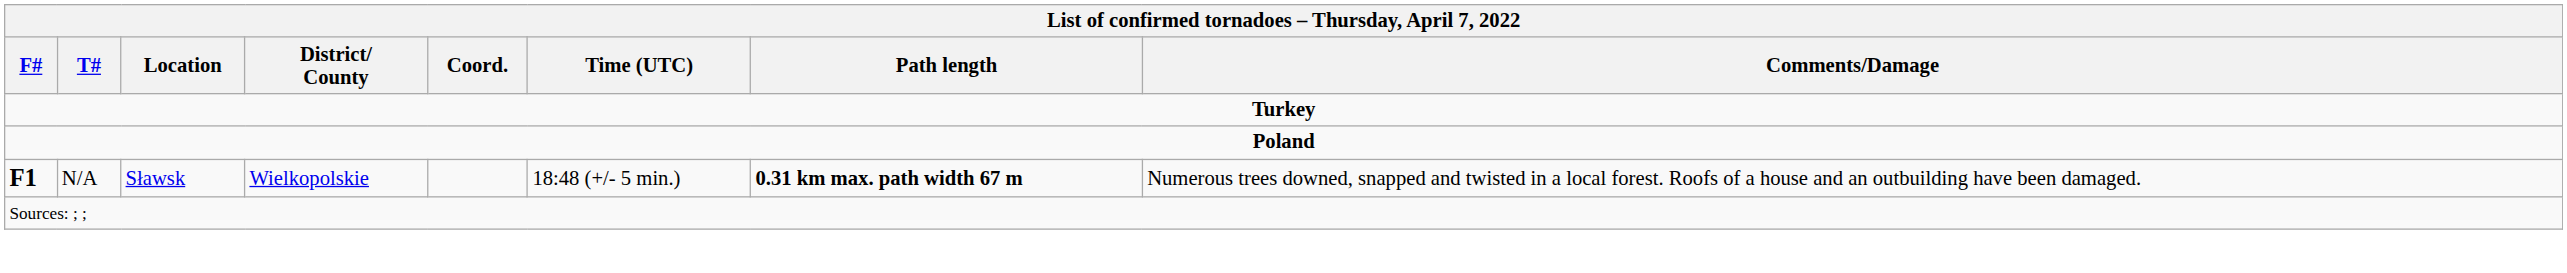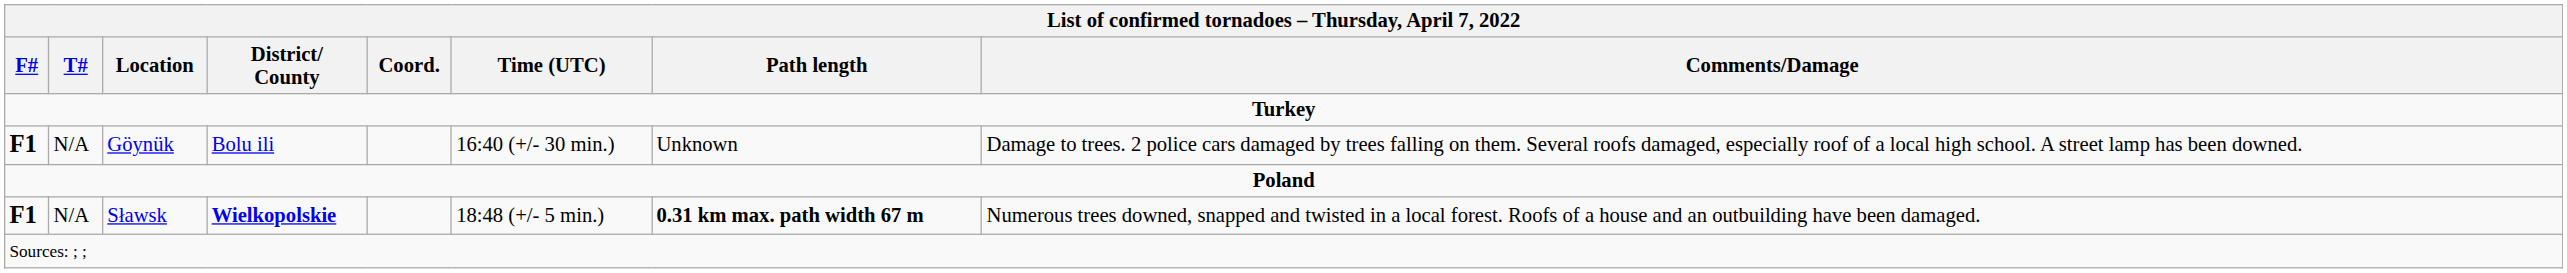+ row: (141, 144)
(309, 177) normal -> (274, 215) bold
